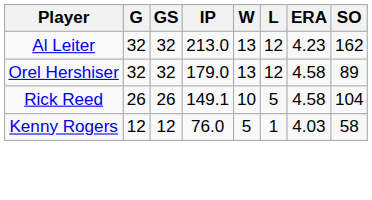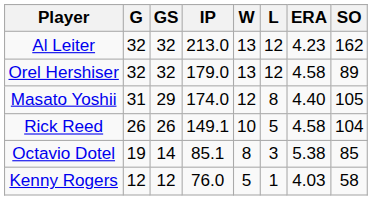+ row: (64, 99)
+ row: (64, 153)
